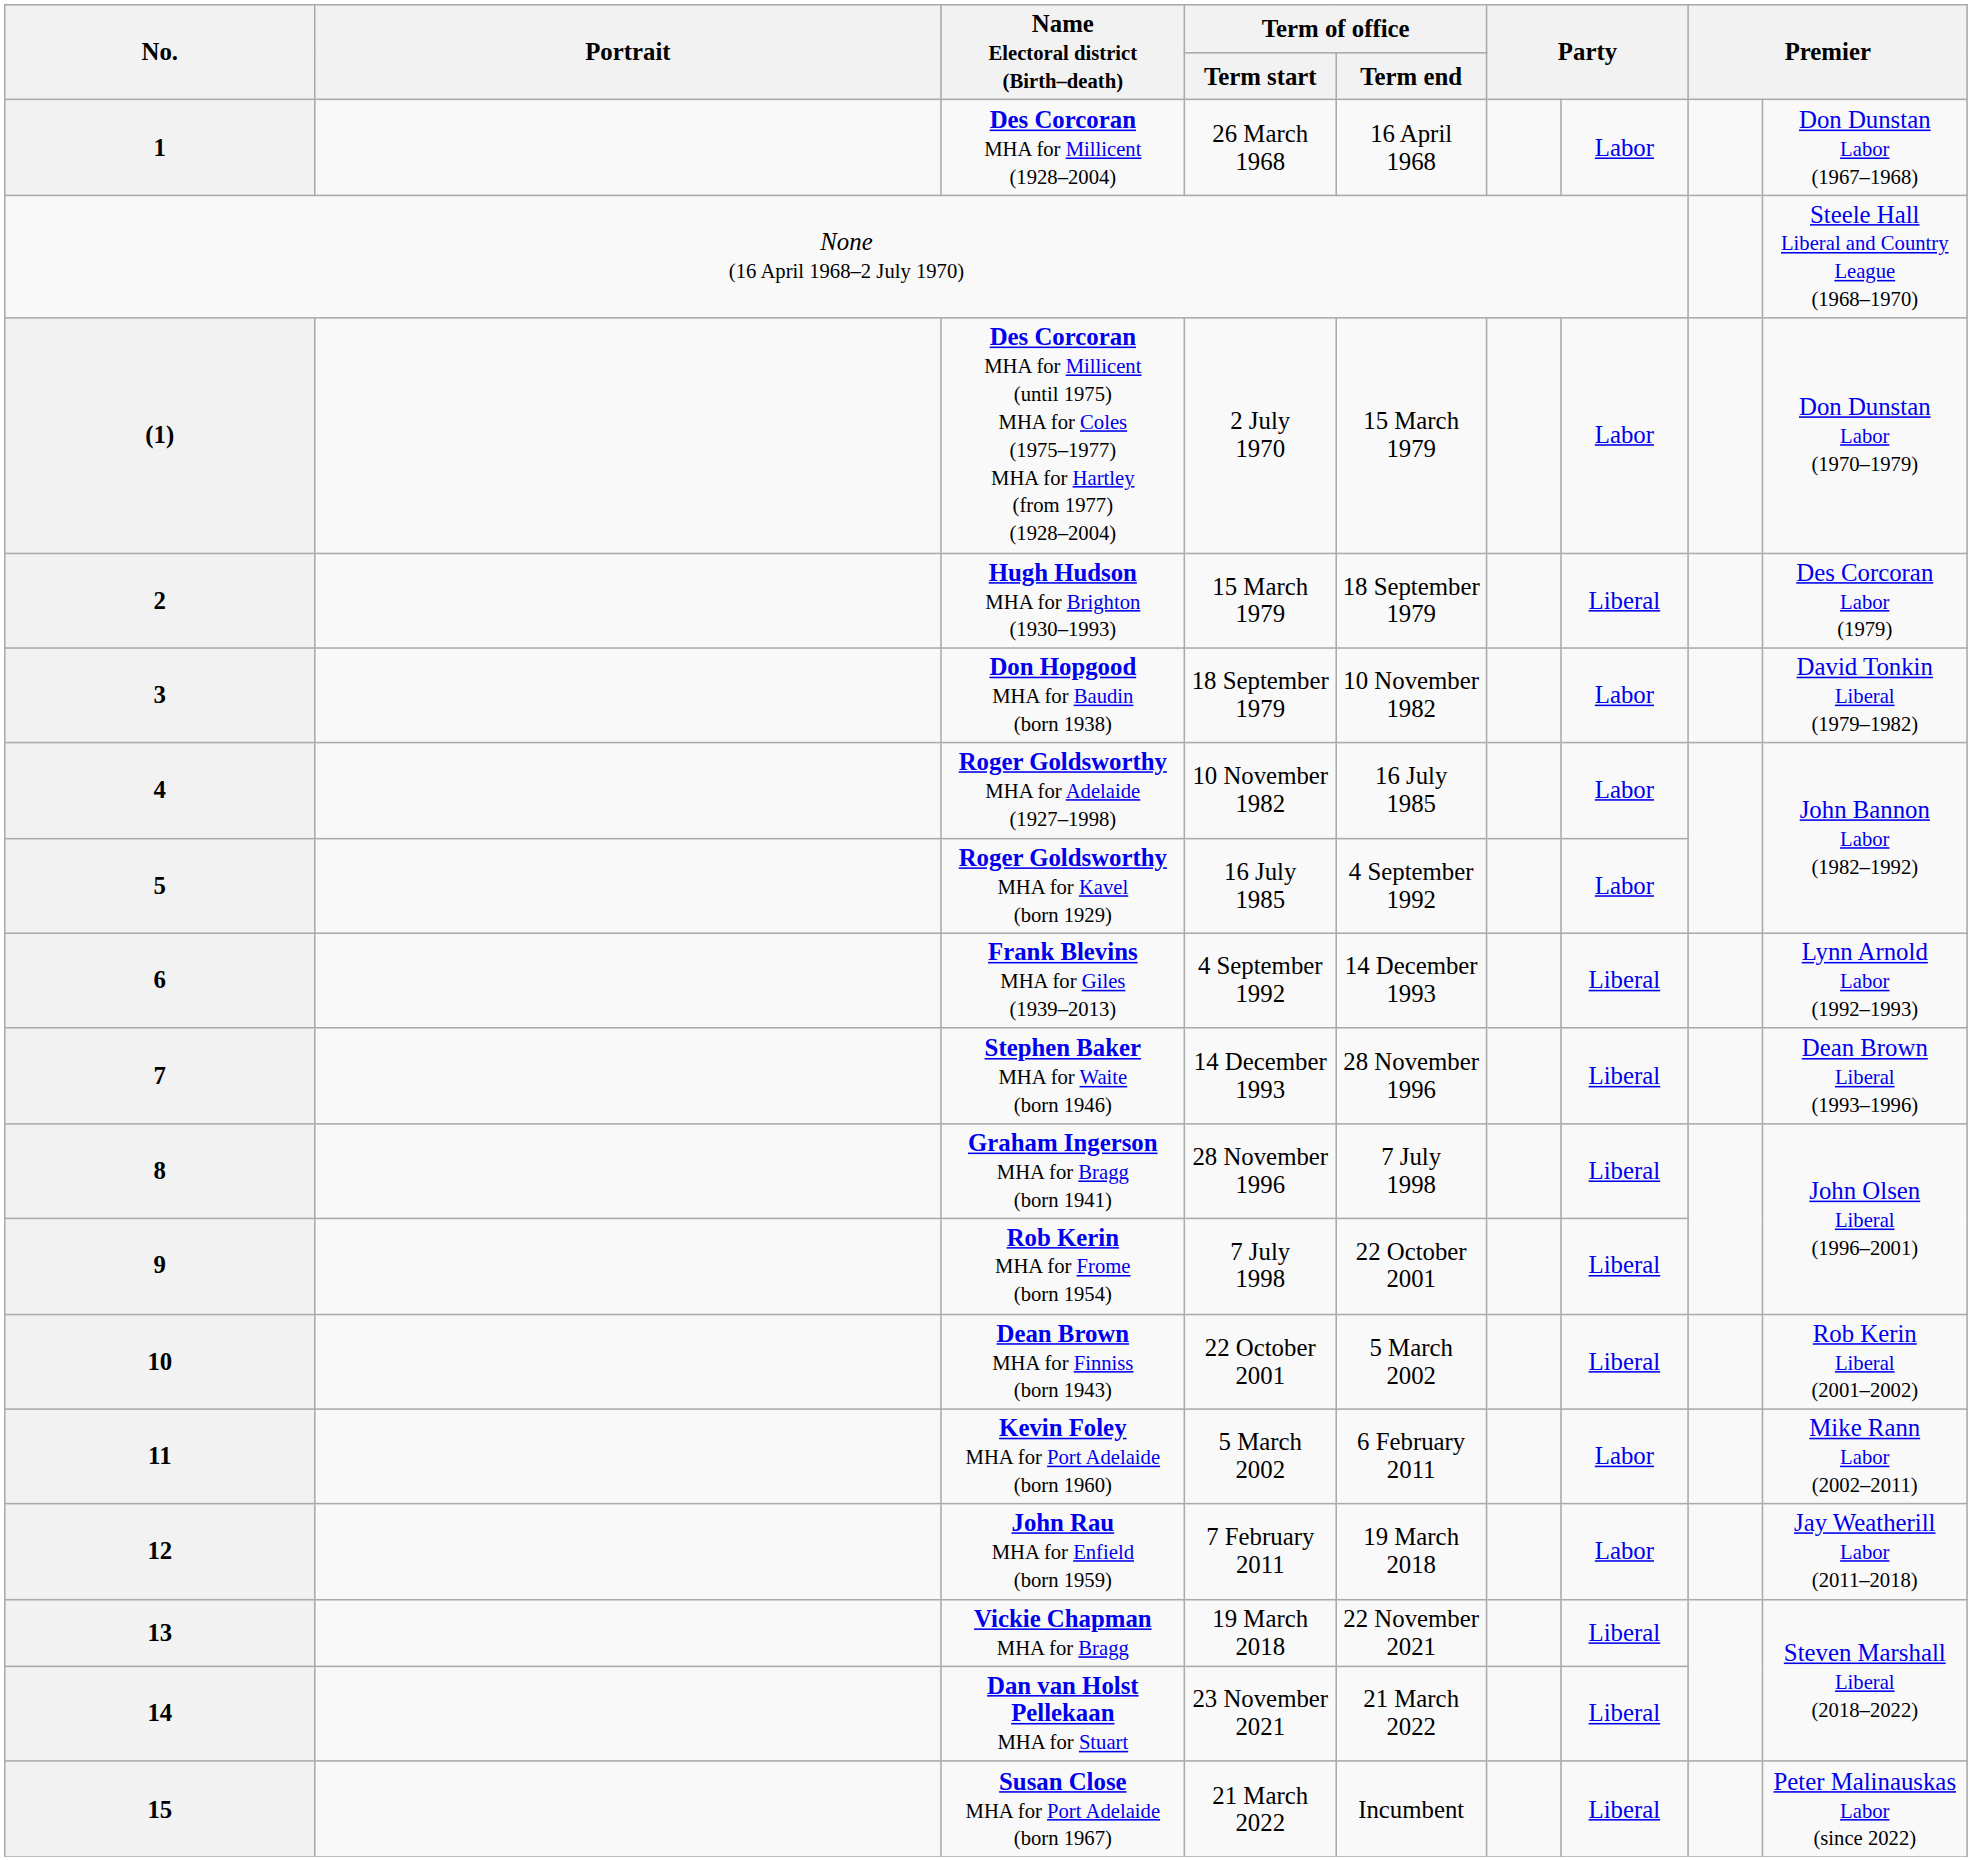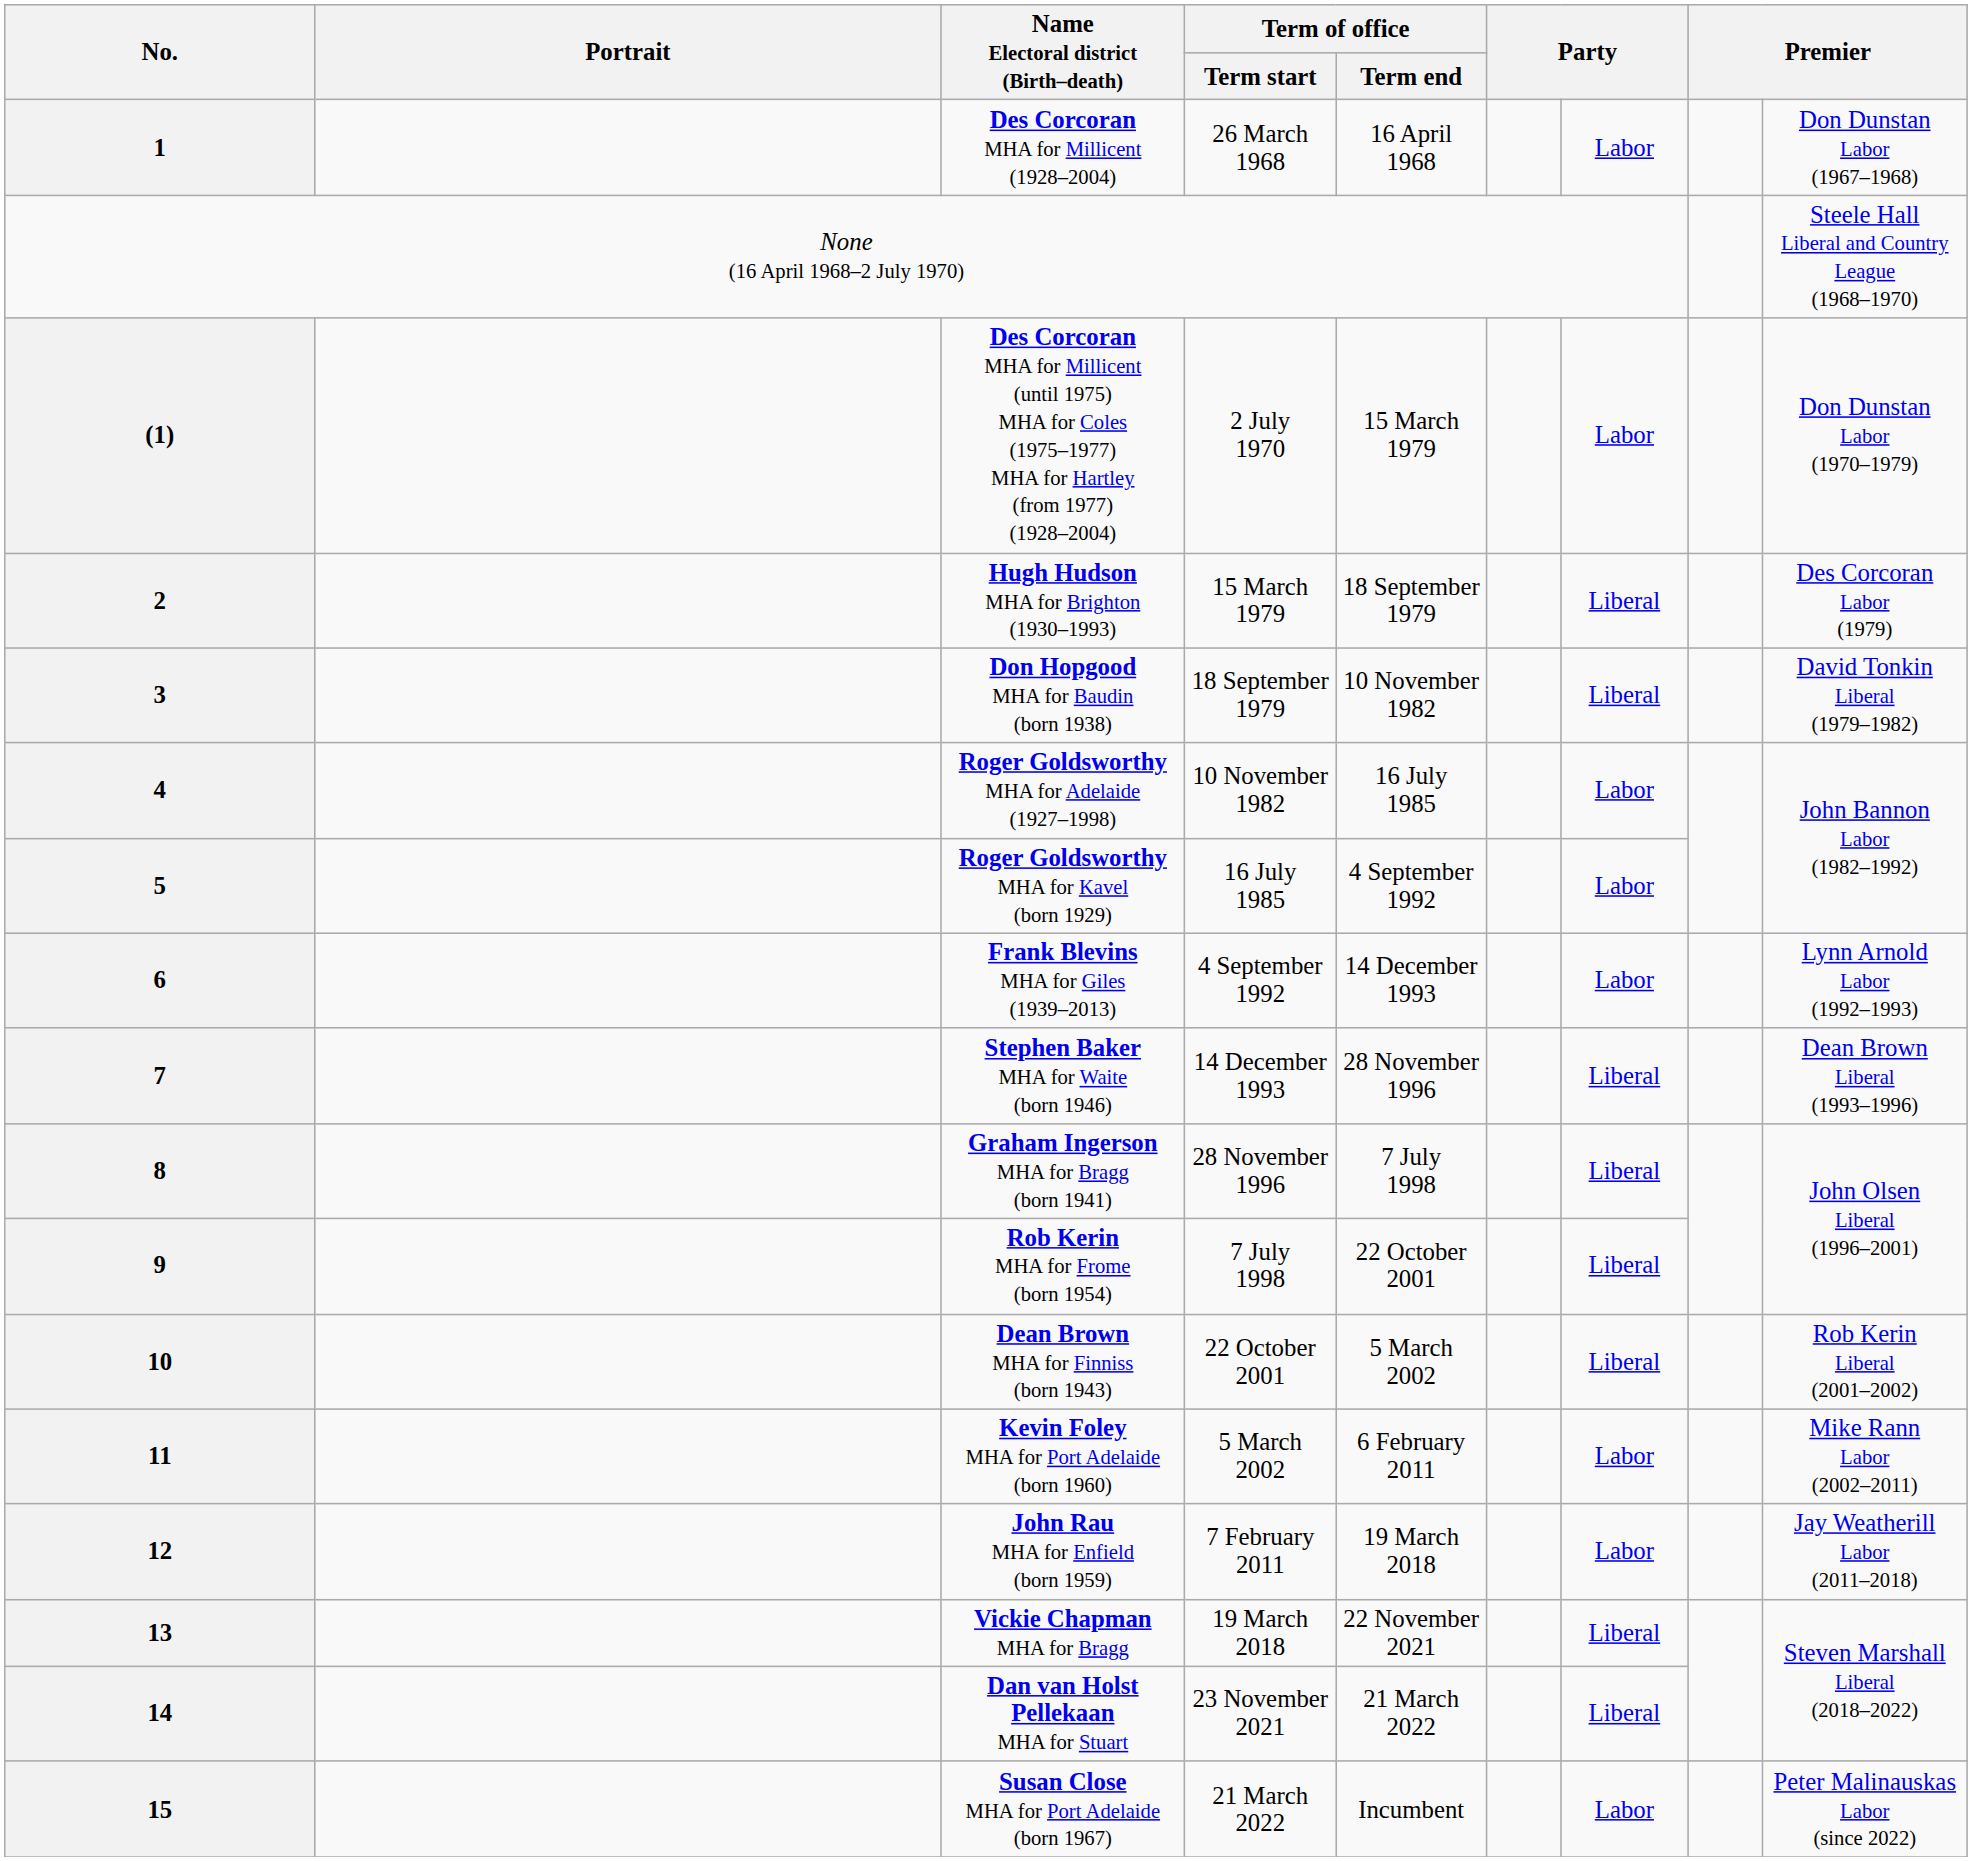(1624, 695) Labor -> (1624, 695) Liberal
(1624, 980) Liberal -> (1624, 980) Labor
(1624, 1808) Liberal -> (1624, 1808) Labor
